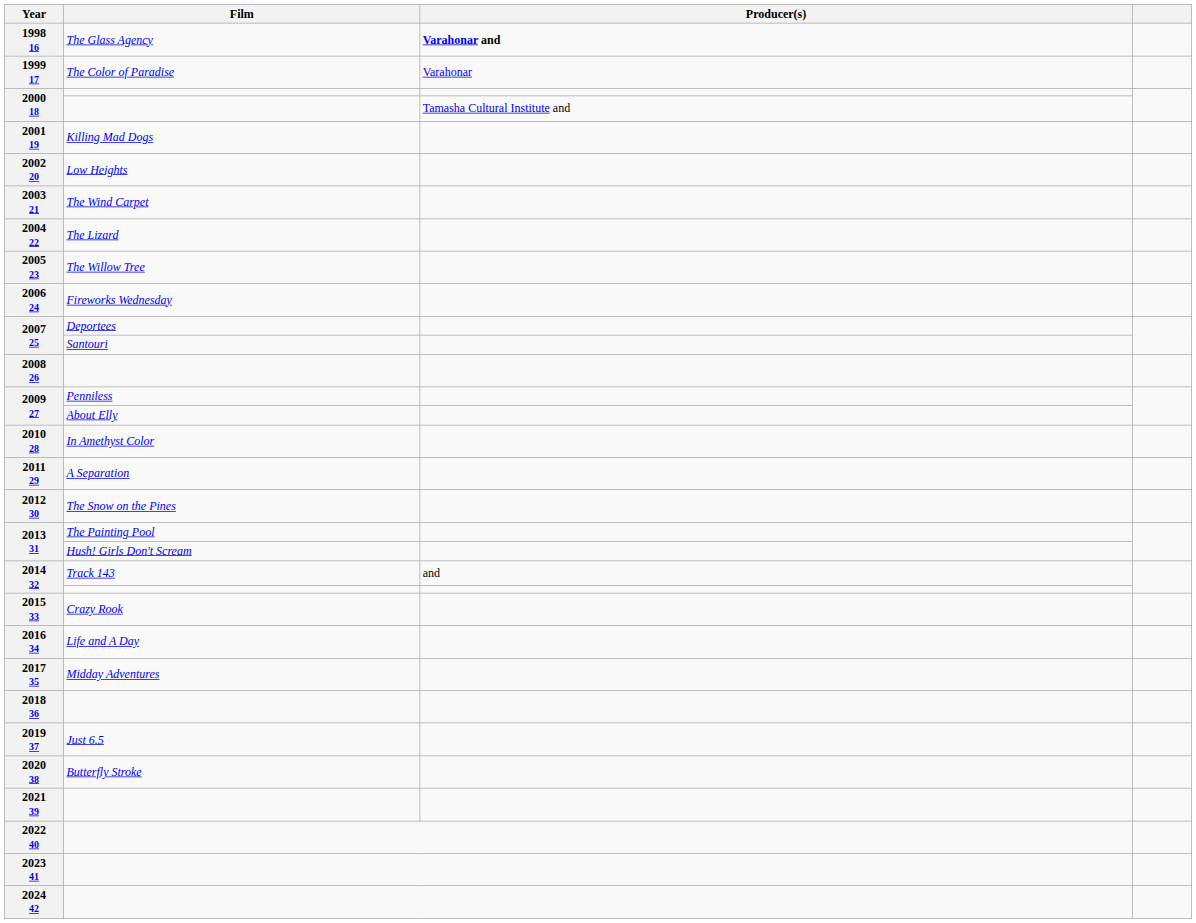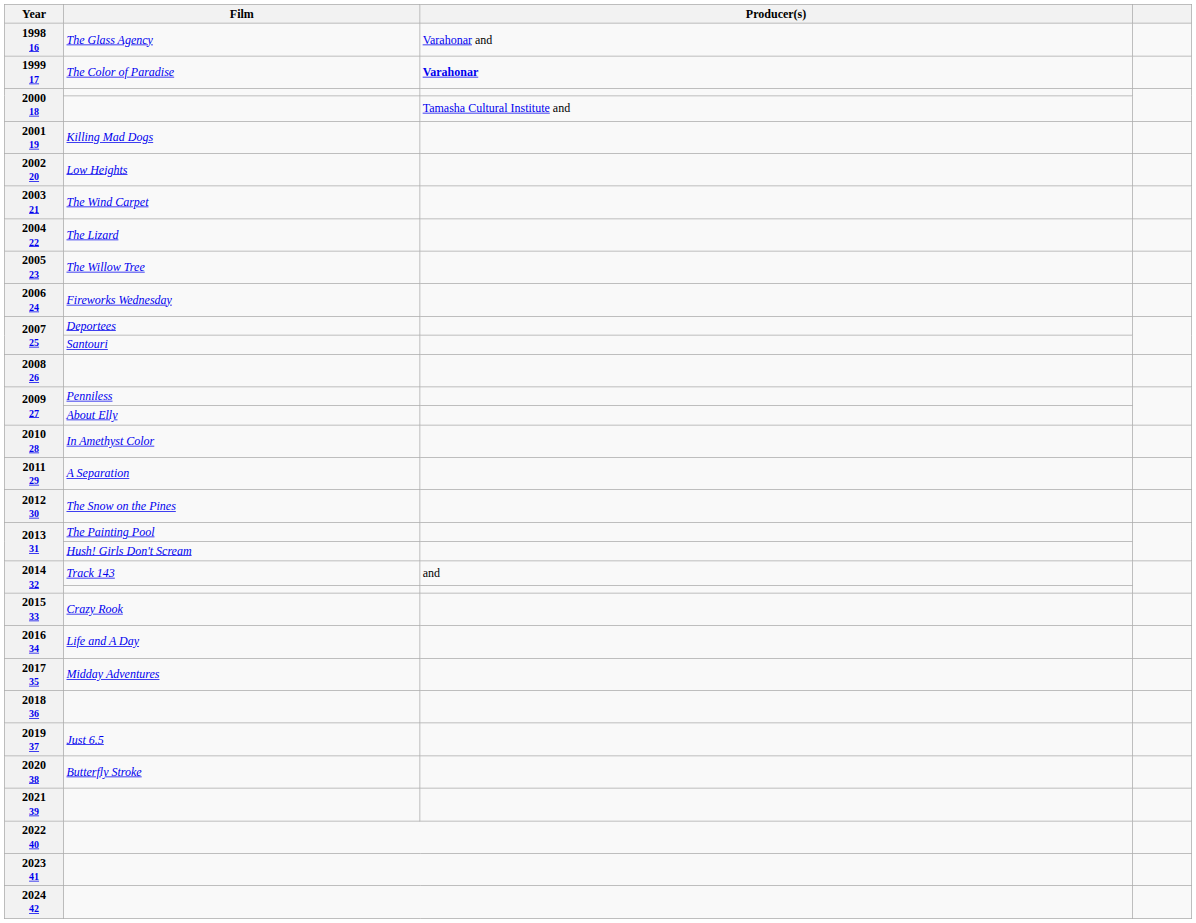(462, 39) bold -> (457, 39) normal
(447, 72) normal -> (450, 72) bold
